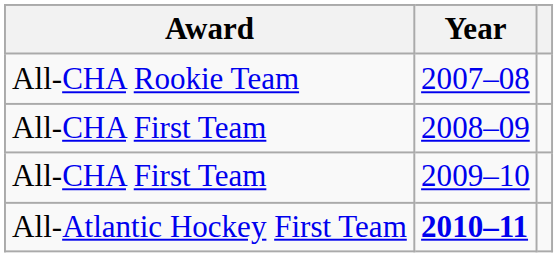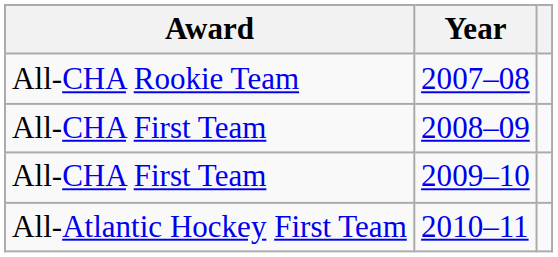(475, 226) bold -> (475, 226) normal
